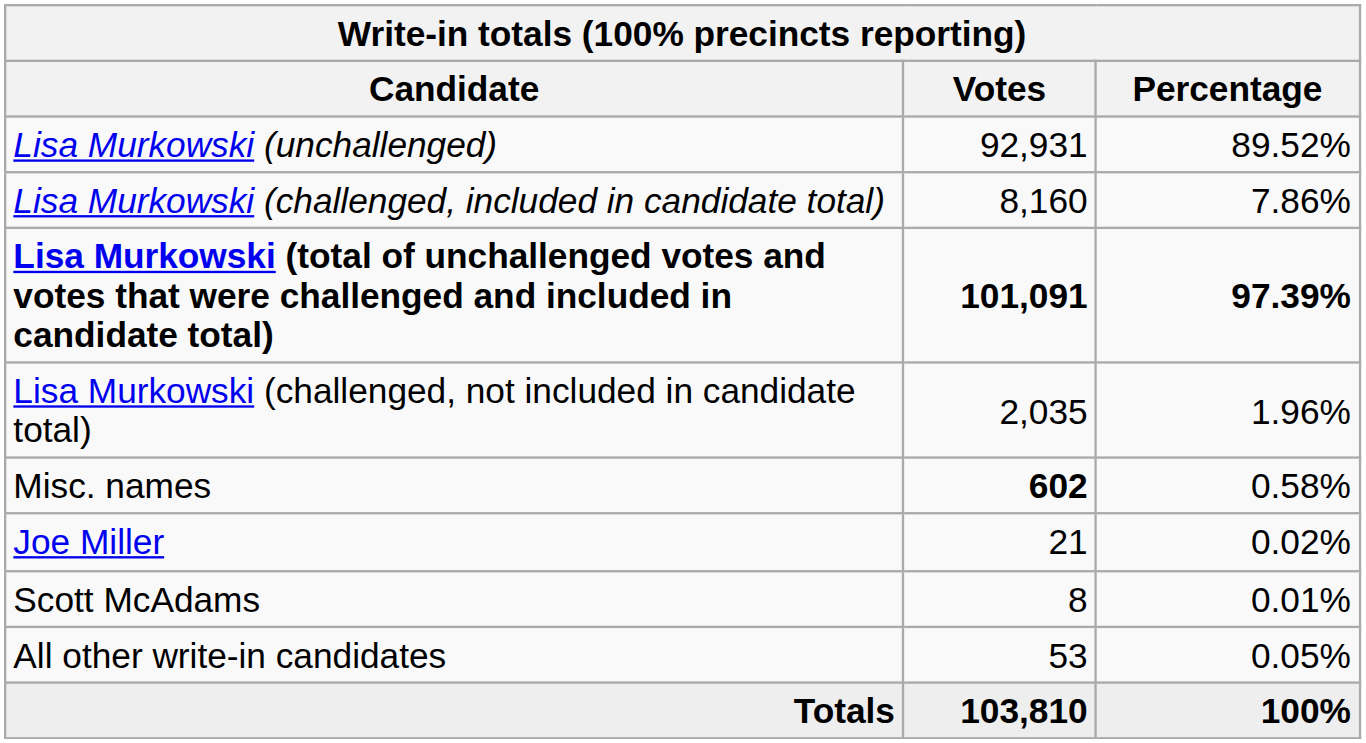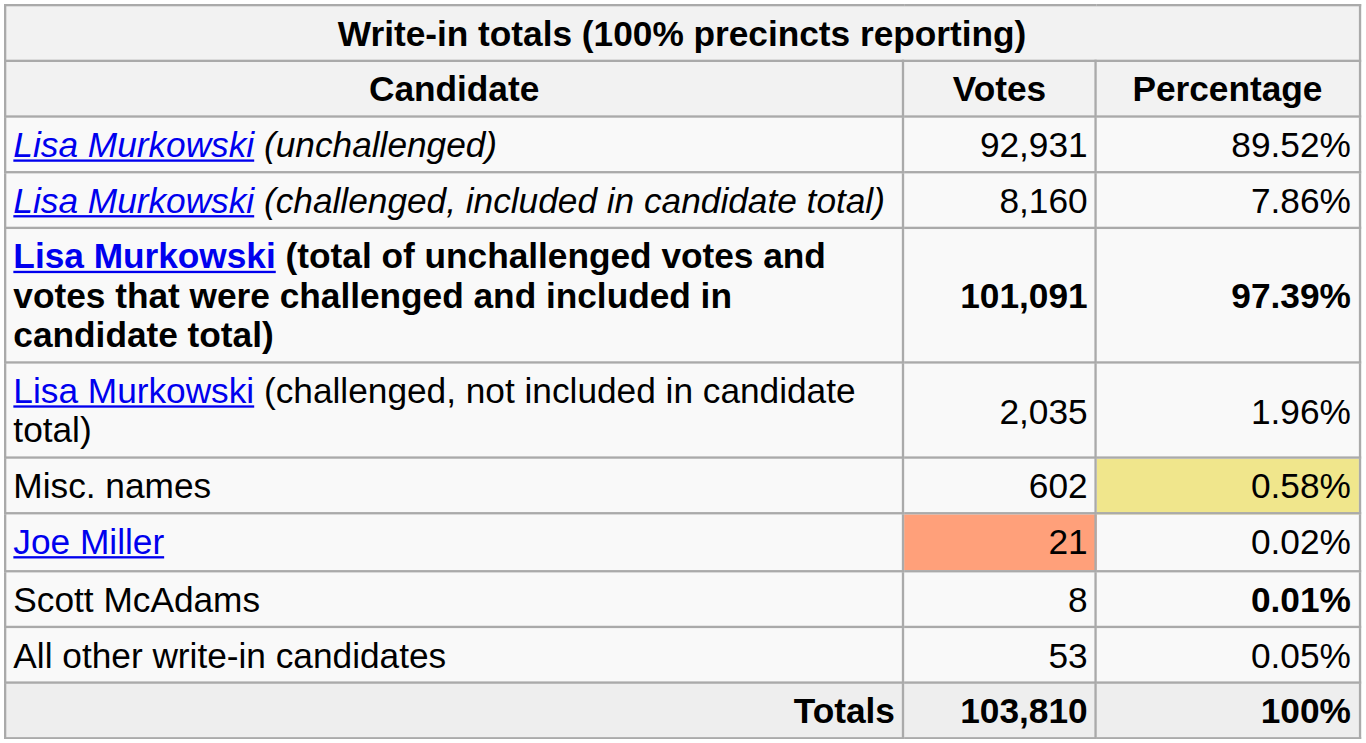(1058, 487) bold -> (1058, 487) normal
(1301, 487) no background -> (1301, 487) khaki background
(1068, 542) no background -> (1068, 542) lightsalmon background
(1301, 598) normal -> (1301, 598) bold
